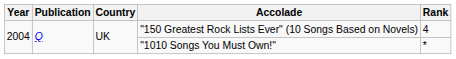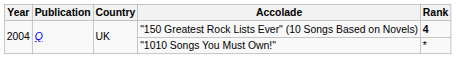(426, 29) normal -> (426, 29) bold
